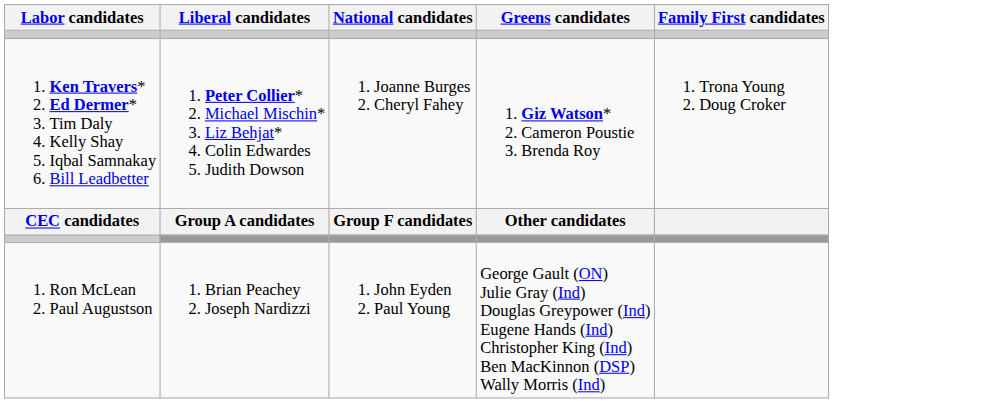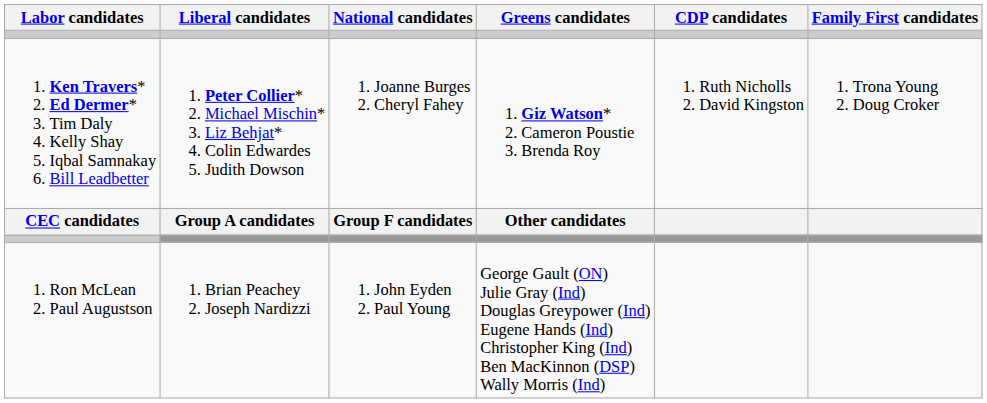+ column: (731, 17)
